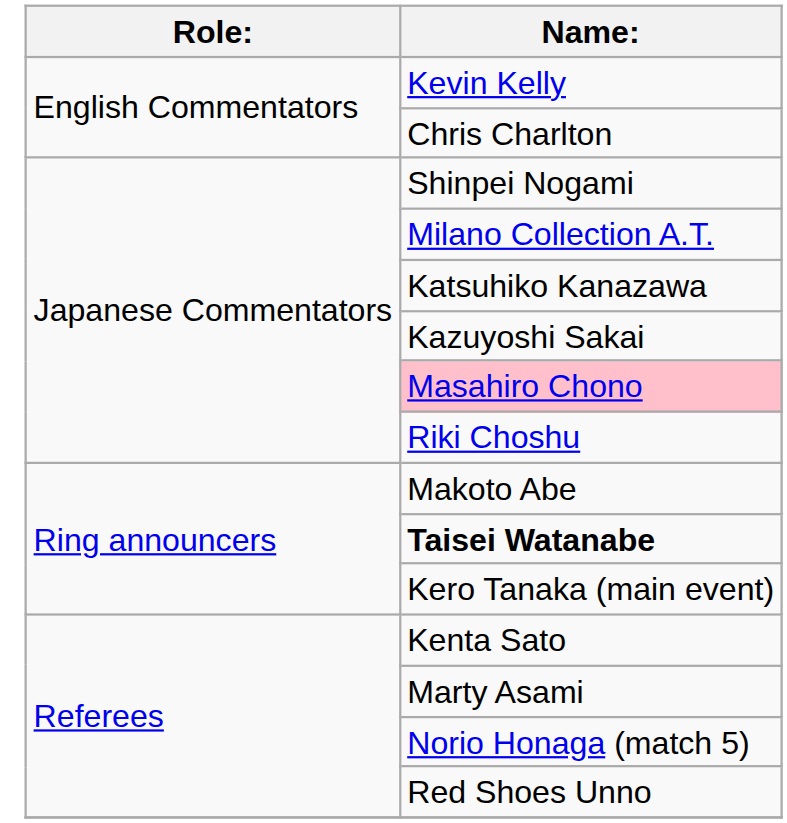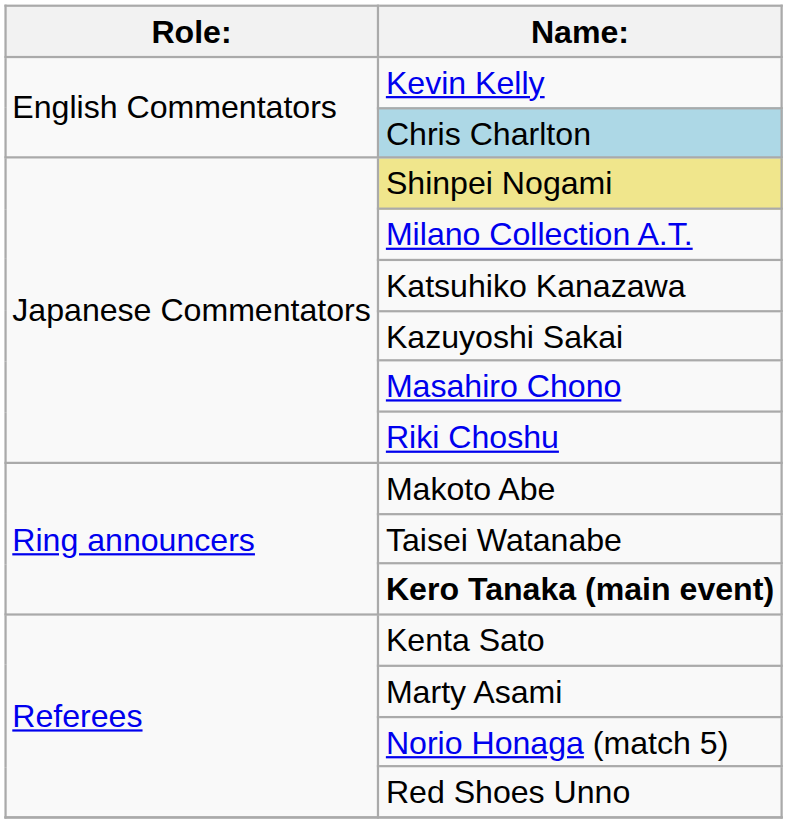(510, 133) no background -> (488, 133) lightblue background
(520, 184) no background -> (499, 184) khaki background
(525, 387) pink background -> (504, 387) no background
(531, 539) bold -> (504, 539) normal
(591, 590) normal -> (580, 590) bold
